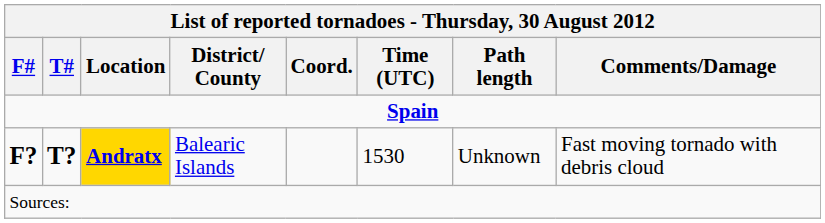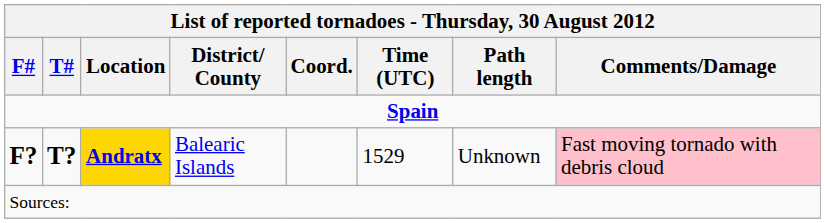(383, 156) 1530 -> (383, 156) 1529
(669, 156) no background -> (669, 156) pink background
